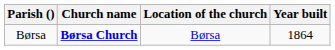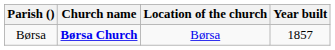(300, 34) 1864 -> (300, 34) 1857
